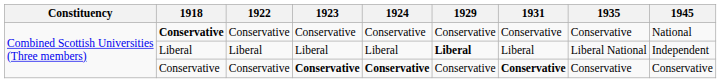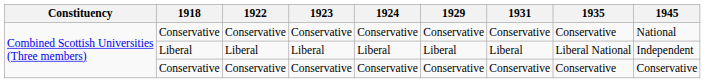(191, 31) bold -> (189, 31) normal
(453, 50) bold -> (440, 50) normal
(327, 68) bold -> (321, 68) normal
(397, 68) bold -> (388, 68) normal
(533, 68) bold -> (520, 68) normal
